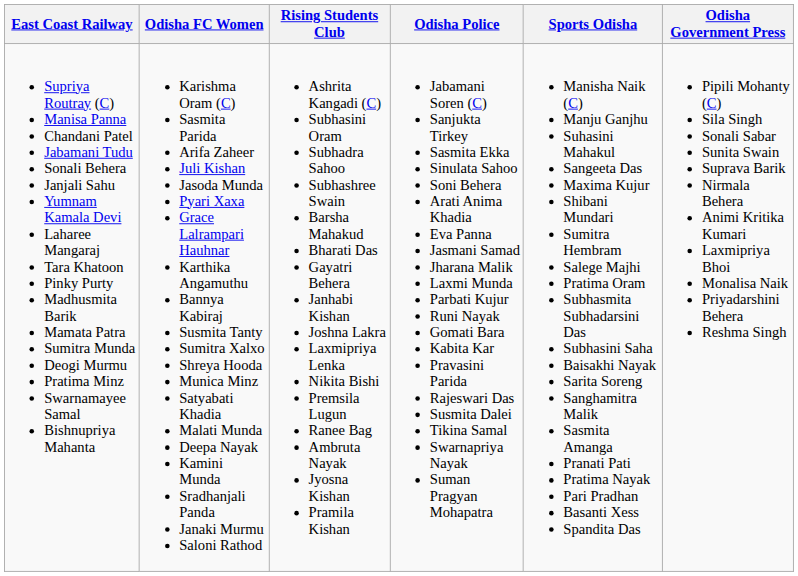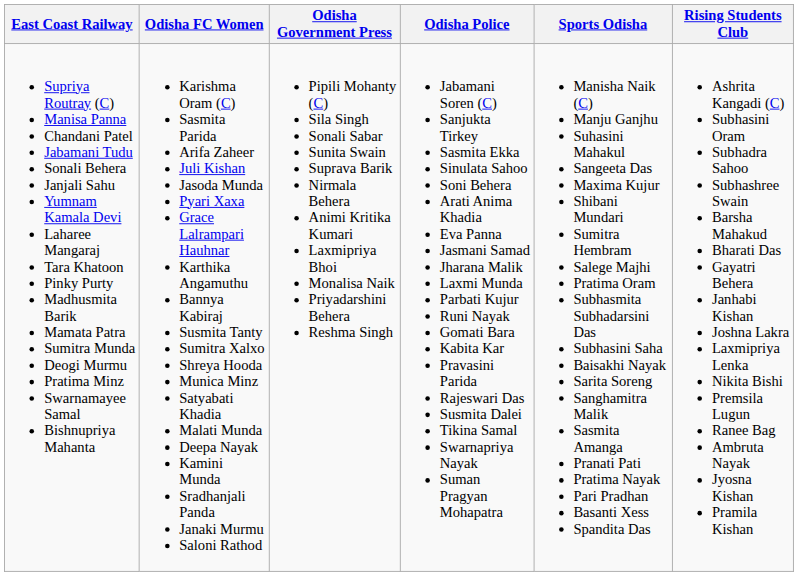columns swapped: (728, 24) <-> (329, 24)
